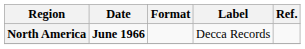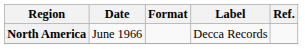(118, 33) bold -> (117, 33) normal
